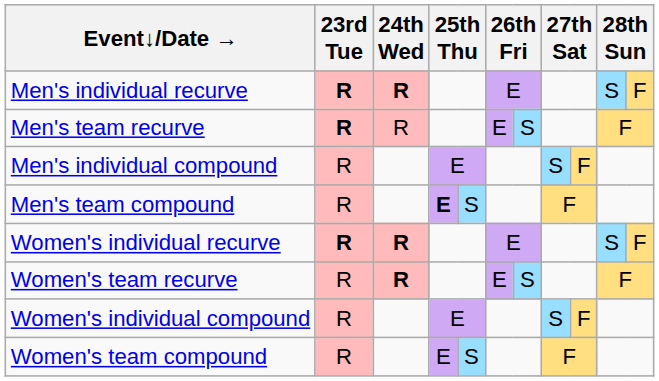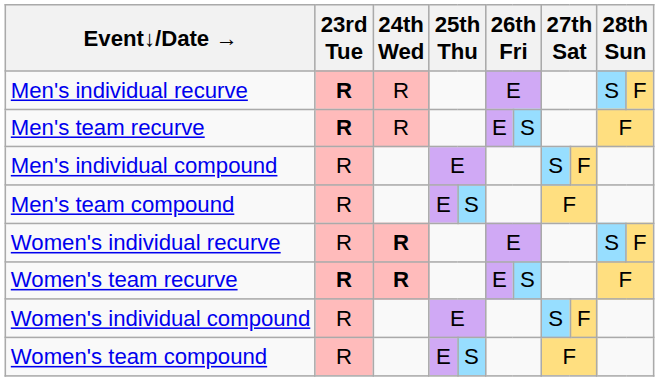(401, 90) bold -> (401, 90) normal
(443, 204) bold -> (443, 204) normal
(344, 242) bold -> (344, 242) normal
(344, 280) normal -> (344, 280) bold
